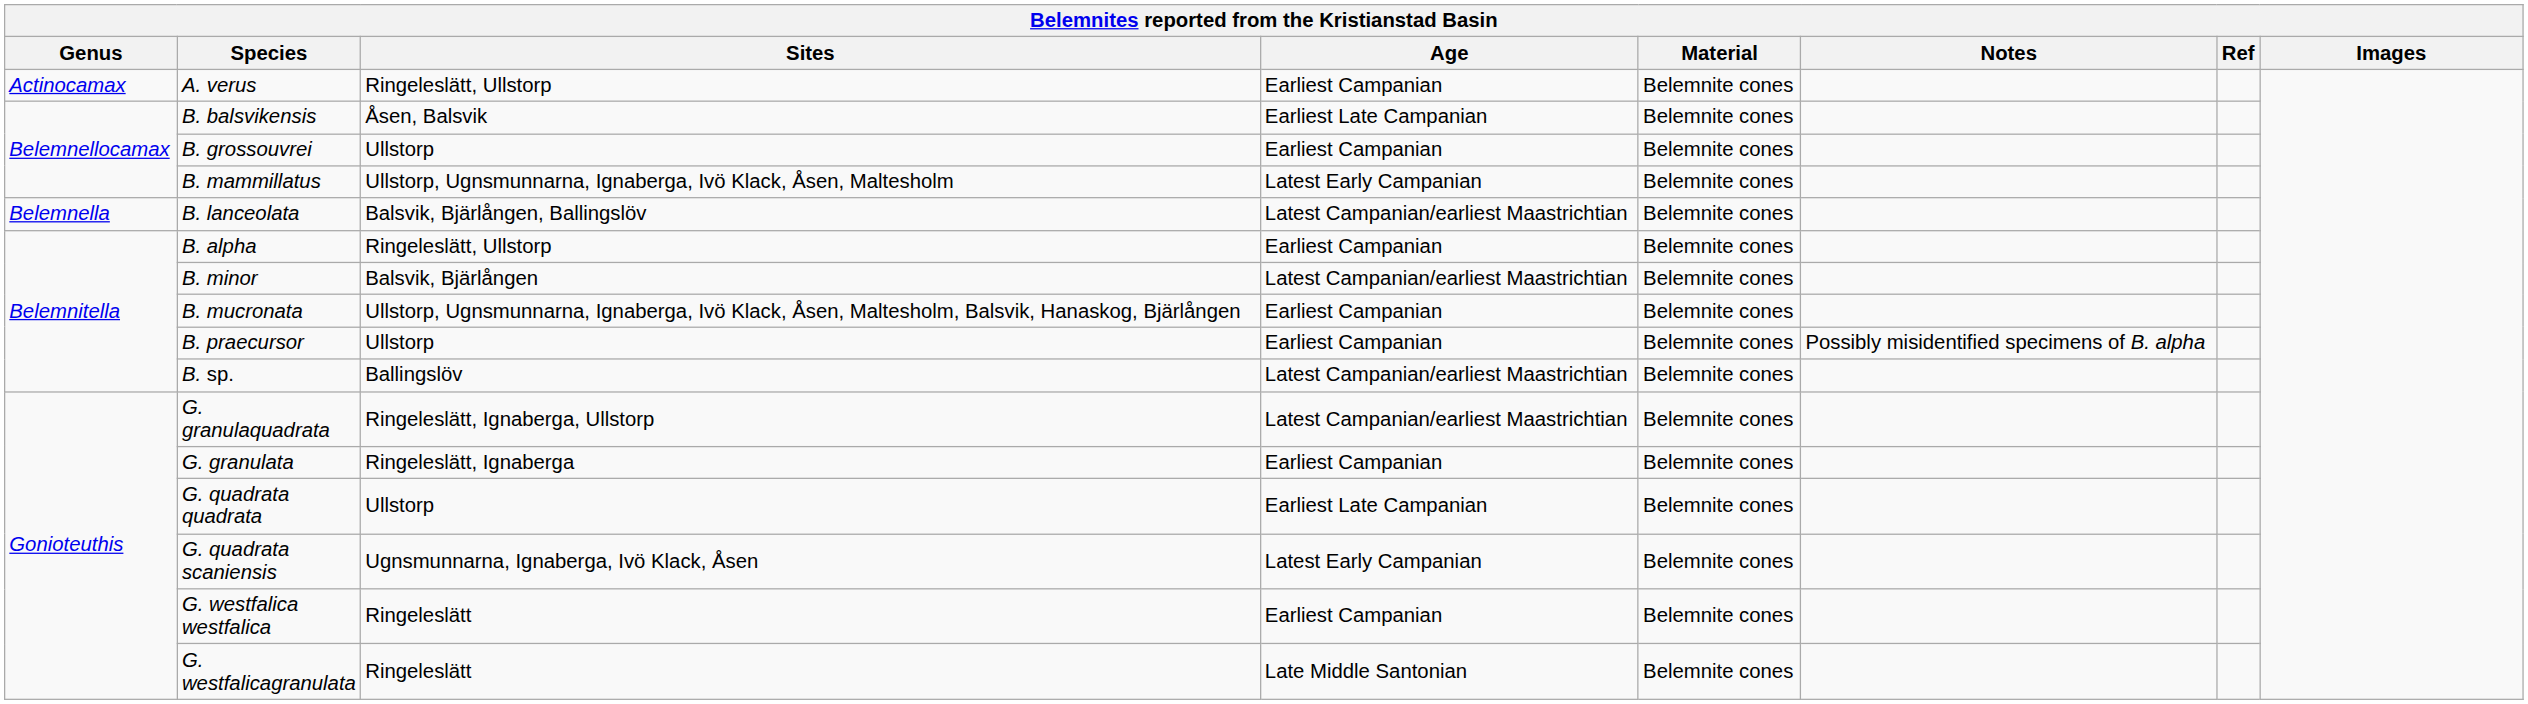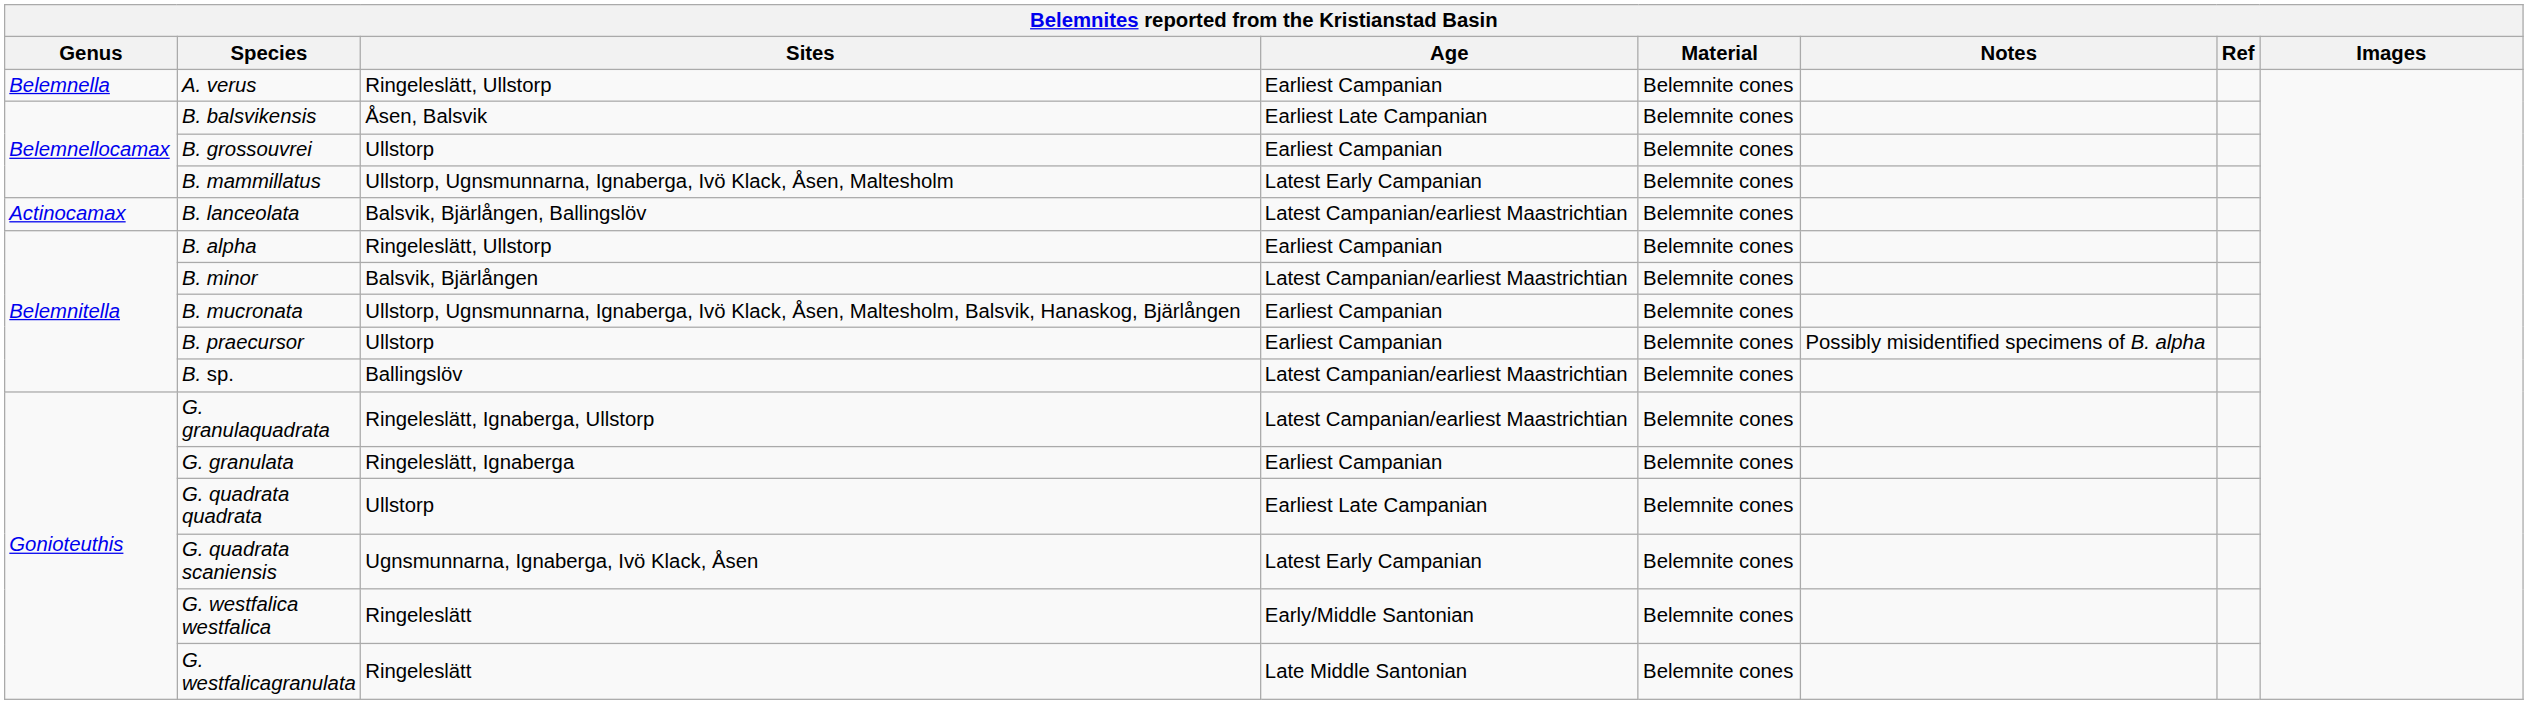(67, 85) Actinocamax -> (60, 85) Belemnella
(60, 213) Belemnella -> (67, 213) Actinocamax
(1354, 616) Earliest Campanian -> (1369, 616) Early/Middle Santonian
